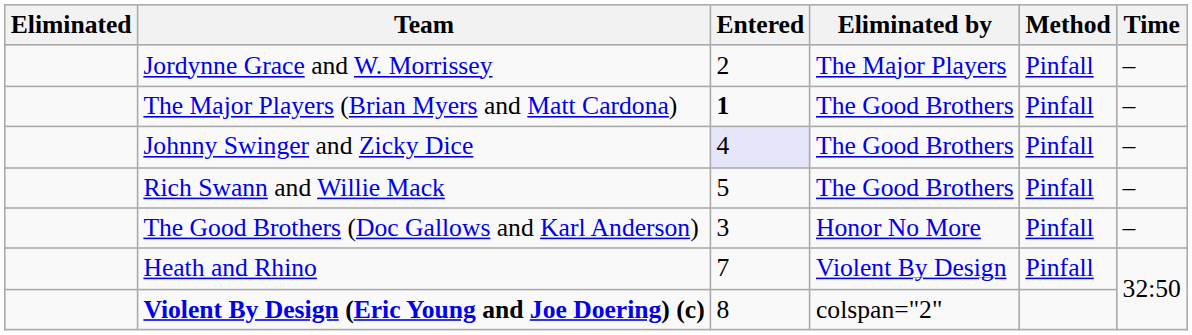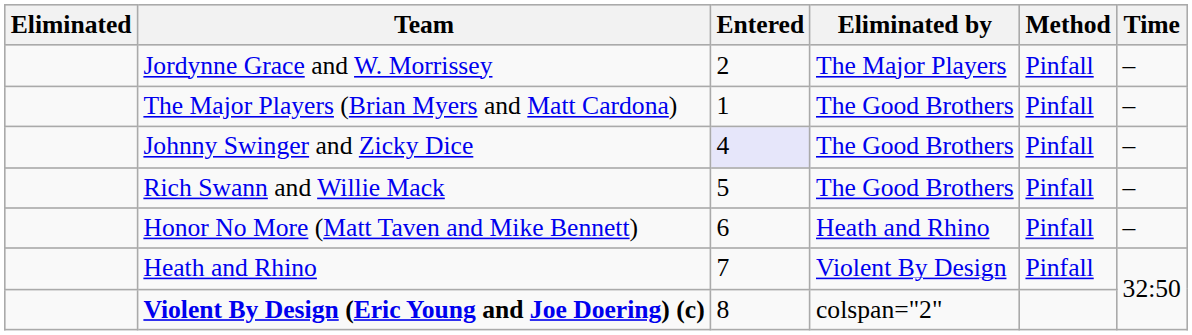(723, 106) bold -> (723, 106) normal
- row: (421, 227)
+ row: (391, 227)
